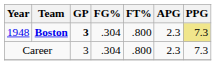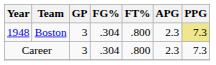(51, 32) bold -> (51, 32) normal
(86, 32) bold -> (85, 32) normal
